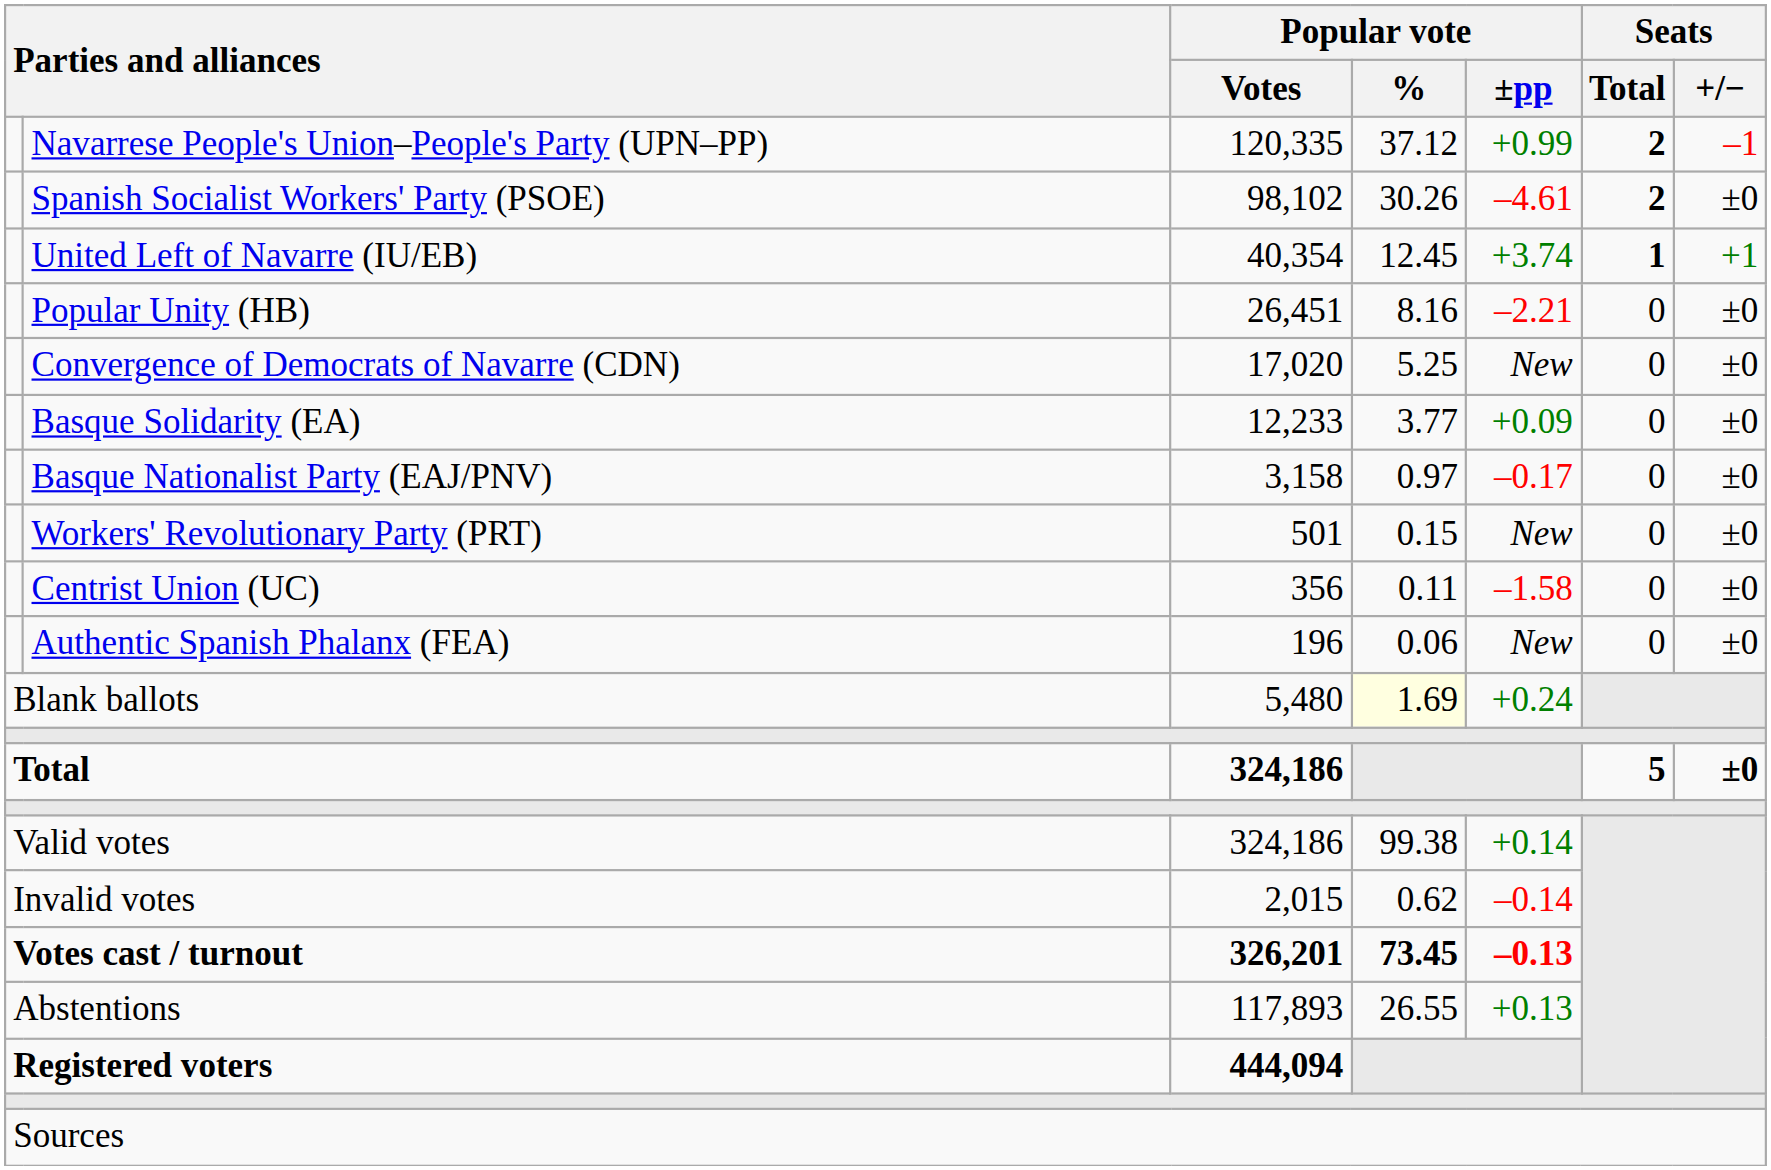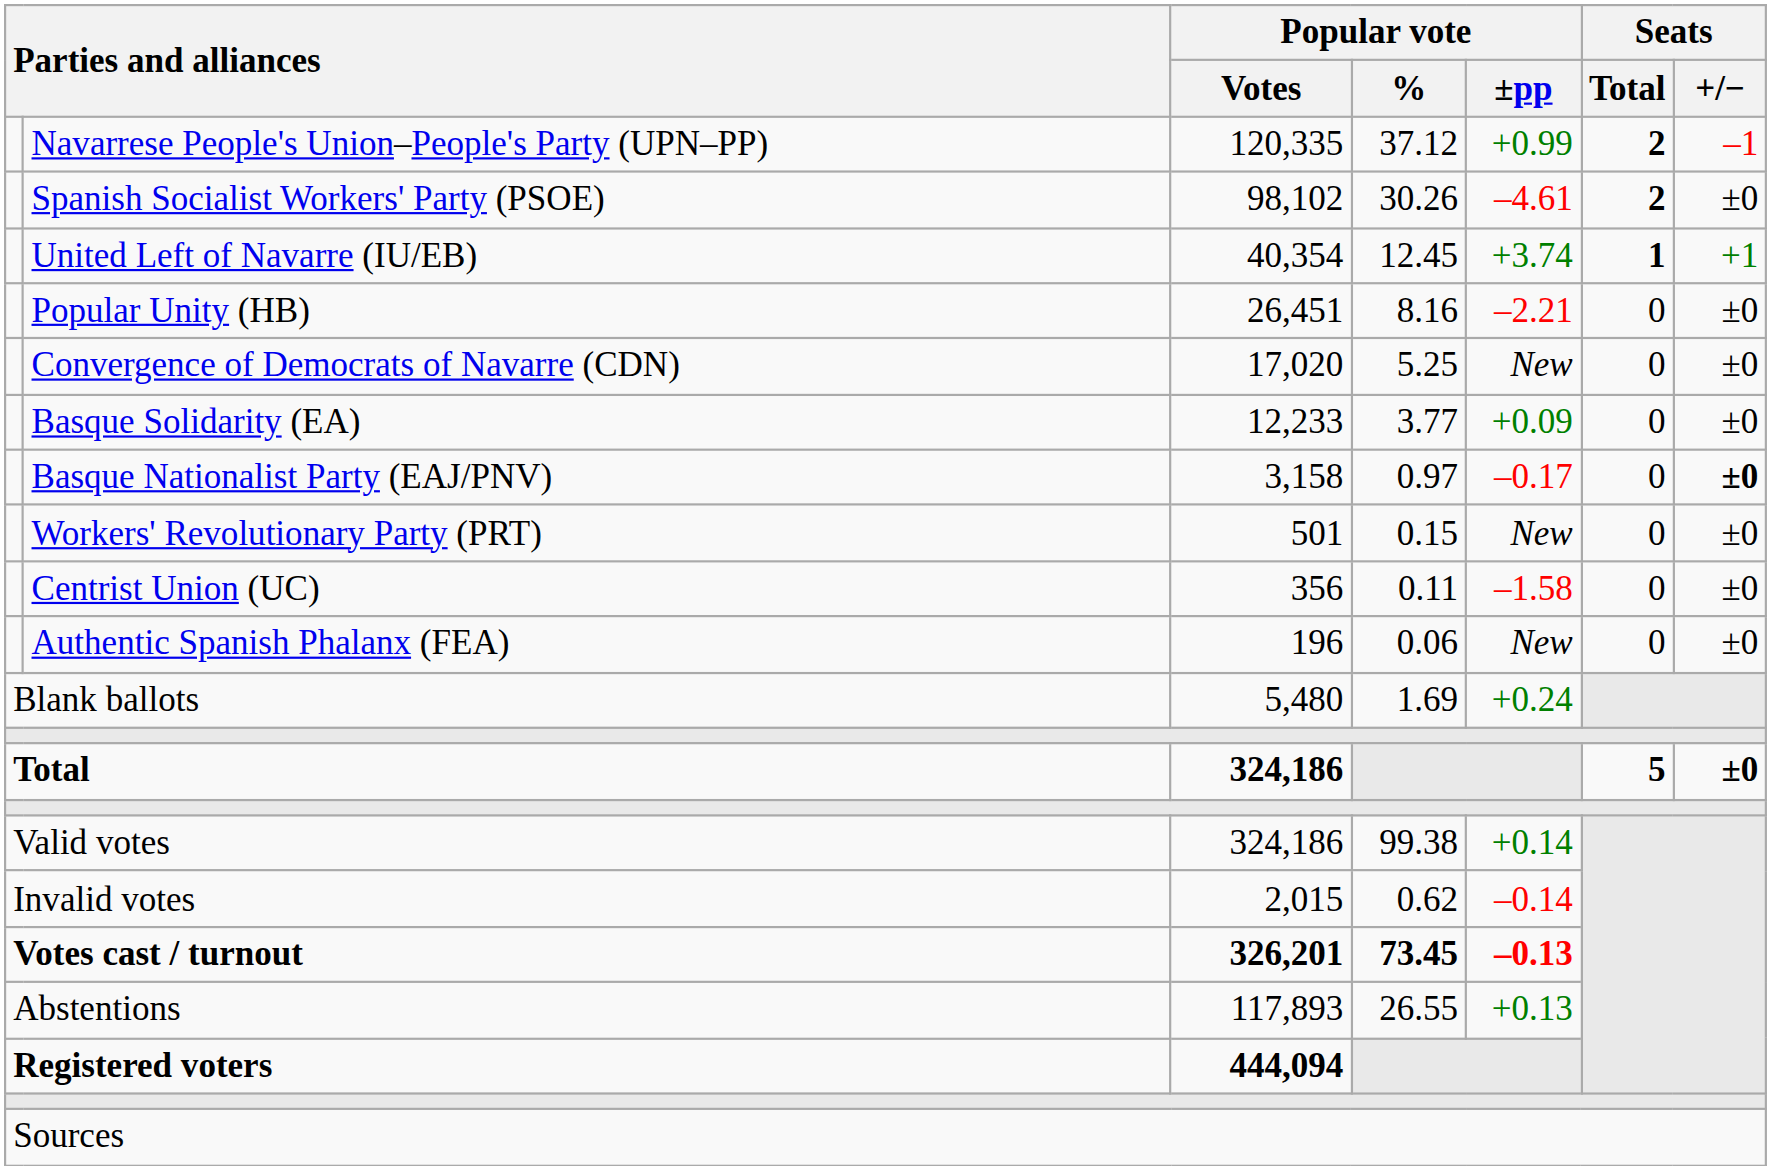(1740, 476) normal -> (1740, 476) bold
(1427, 699) lightyellow background -> (1427, 699) no background
